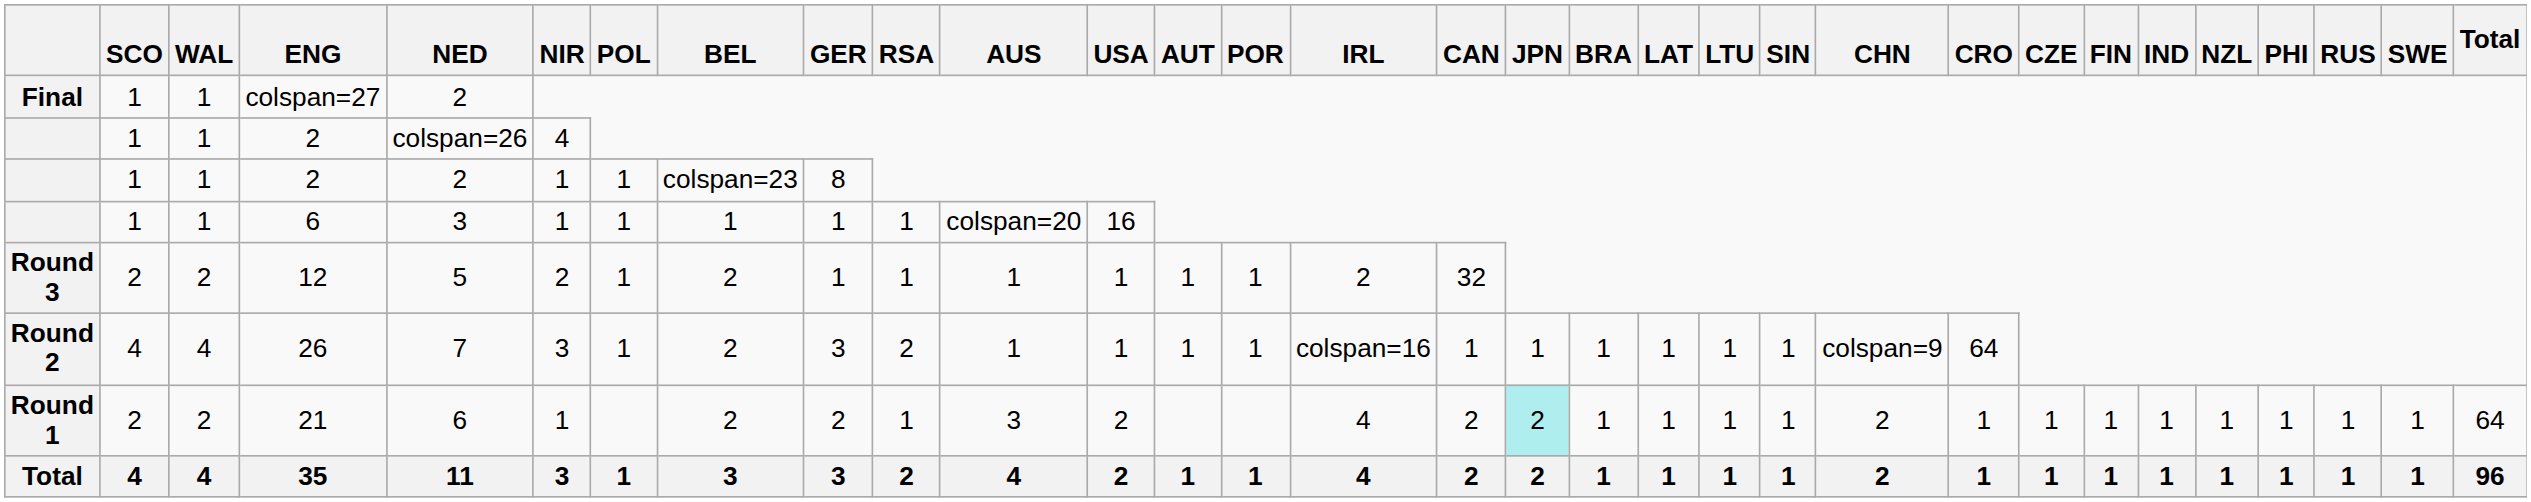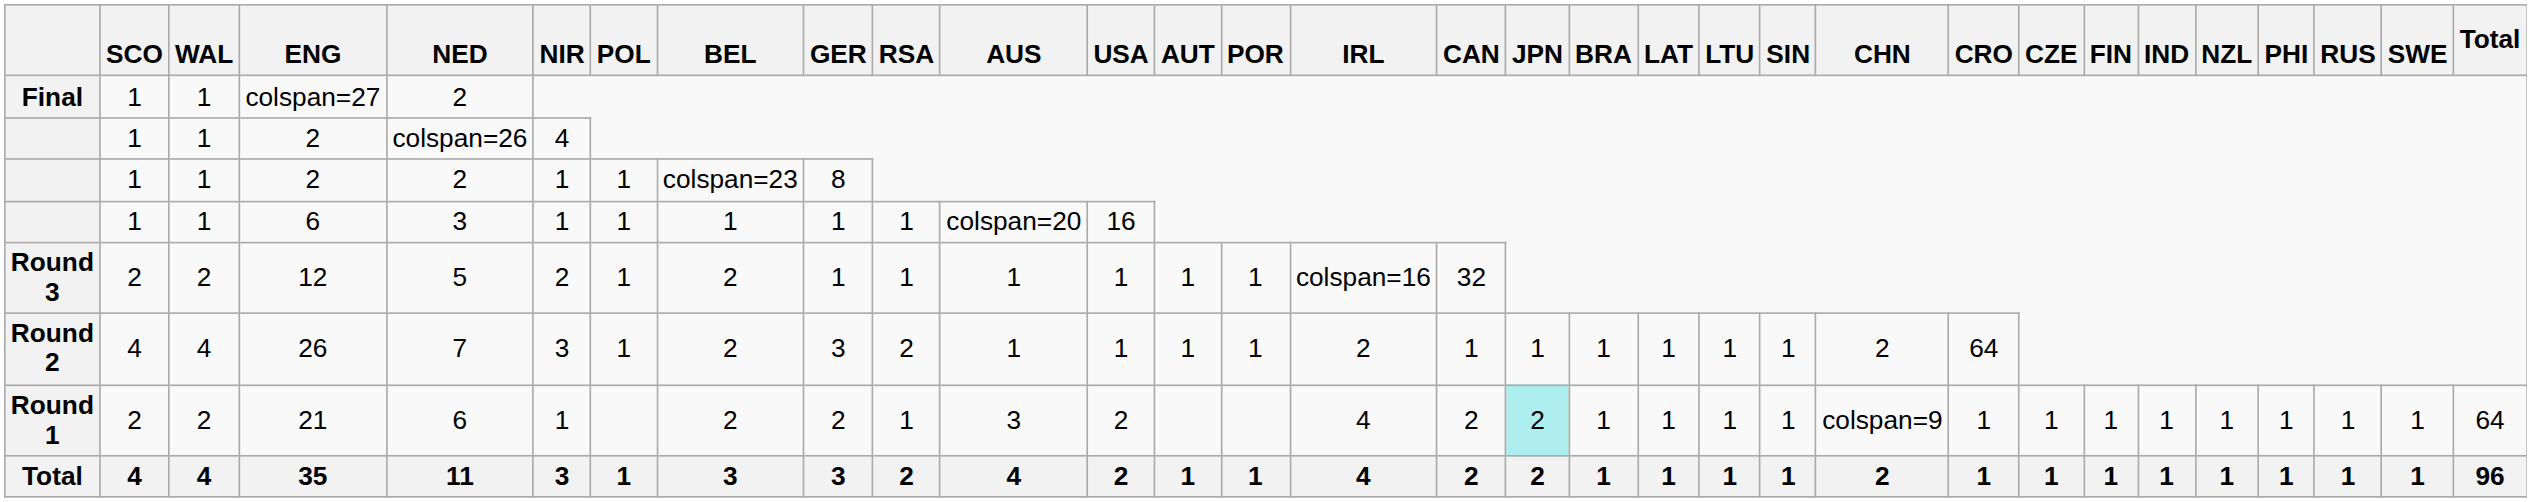(1363, 277) 2 -> (1363, 277) colspan=16
(1363, 348) colspan=16 -> (1363, 348) 2
(1882, 348) colspan=9 -> (1882, 348) 2
(1882, 419) 2 -> (1882, 419) colspan=9
